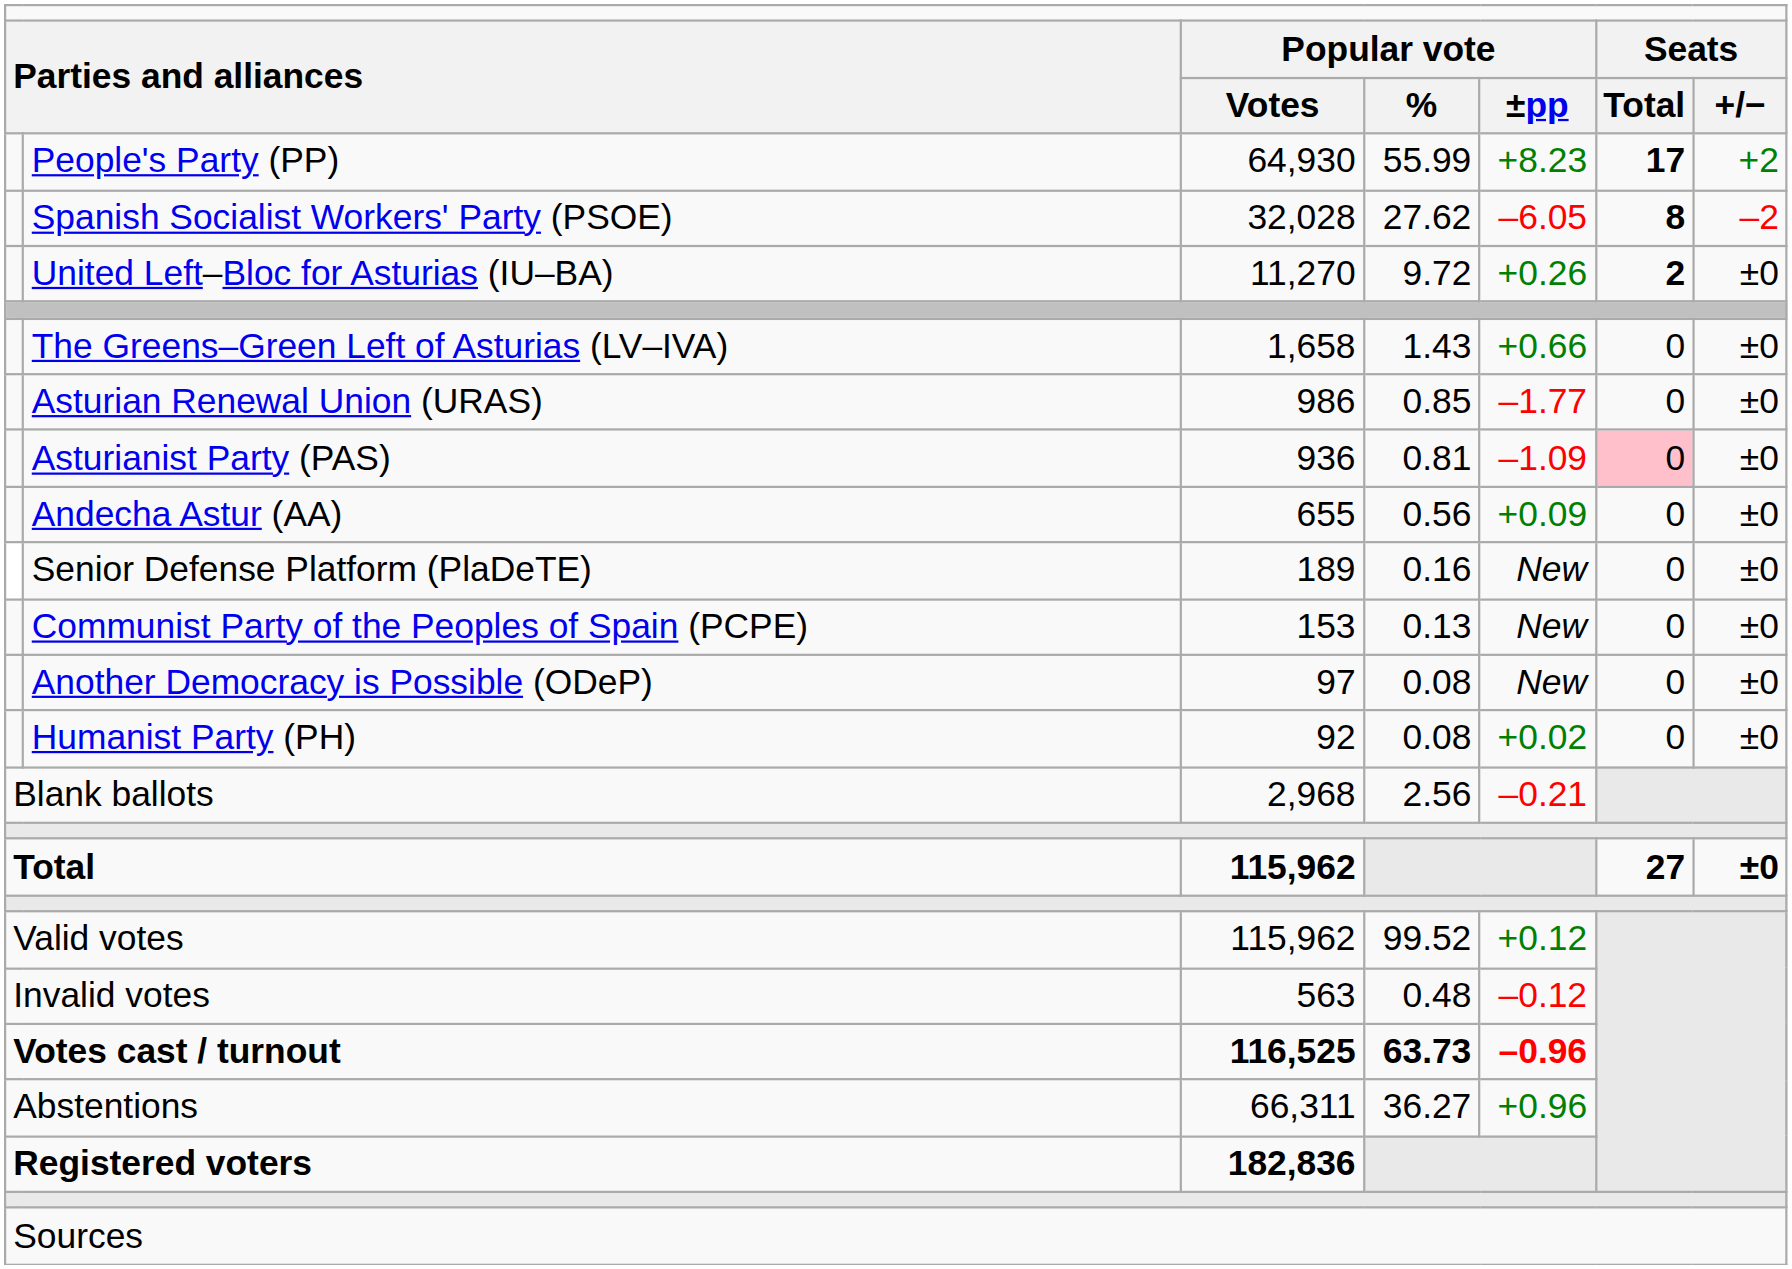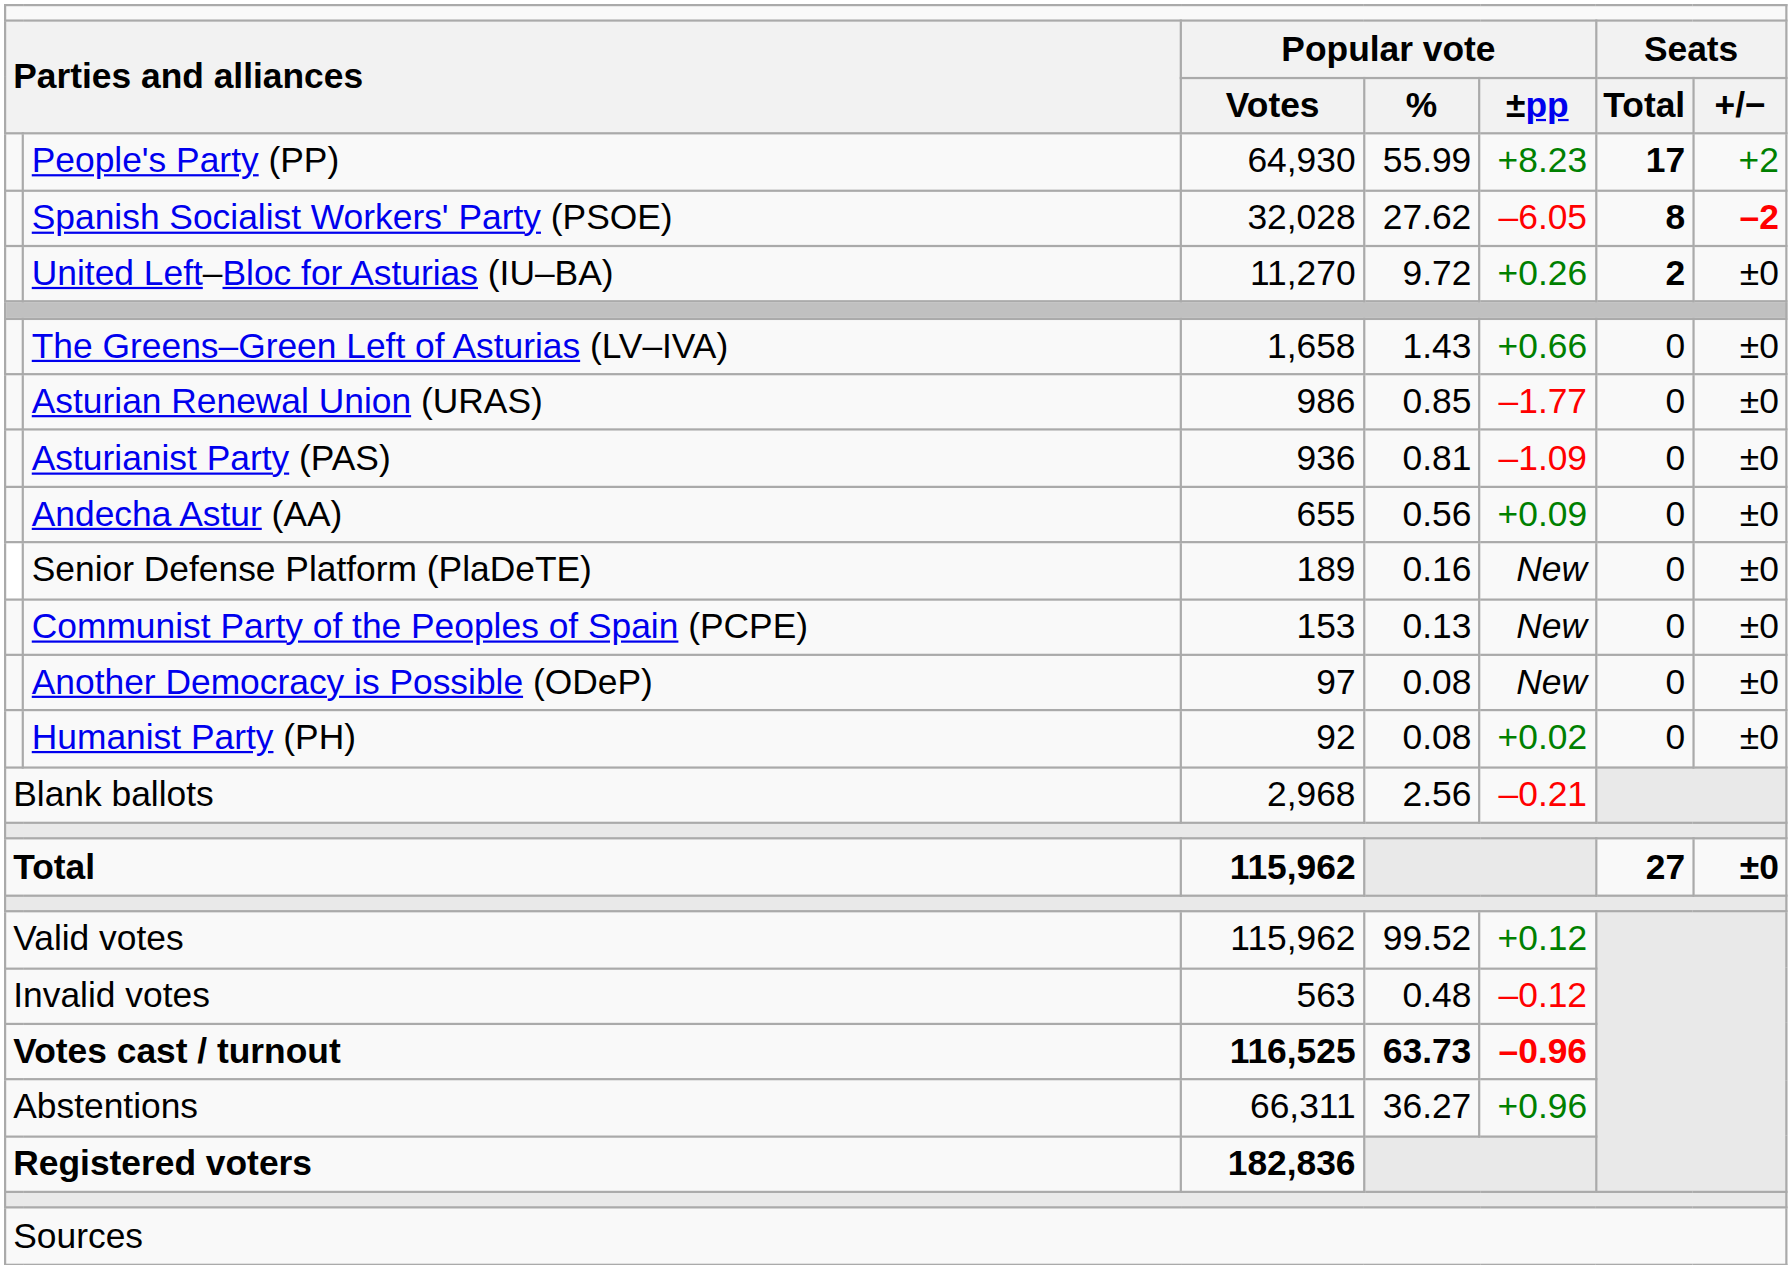(1759, 217) normal -> (1759, 217) bold
(1675, 457) pink background -> (1675, 457) no background
